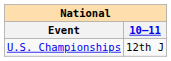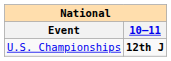(145, 47) normal -> (145, 47) bold
